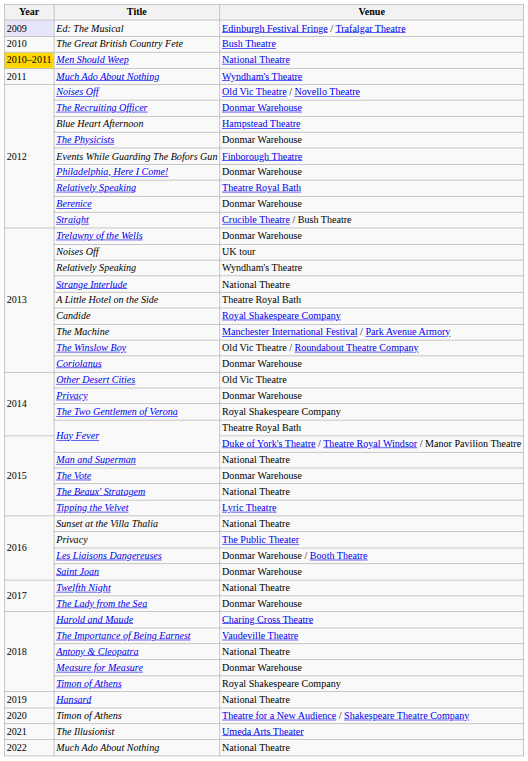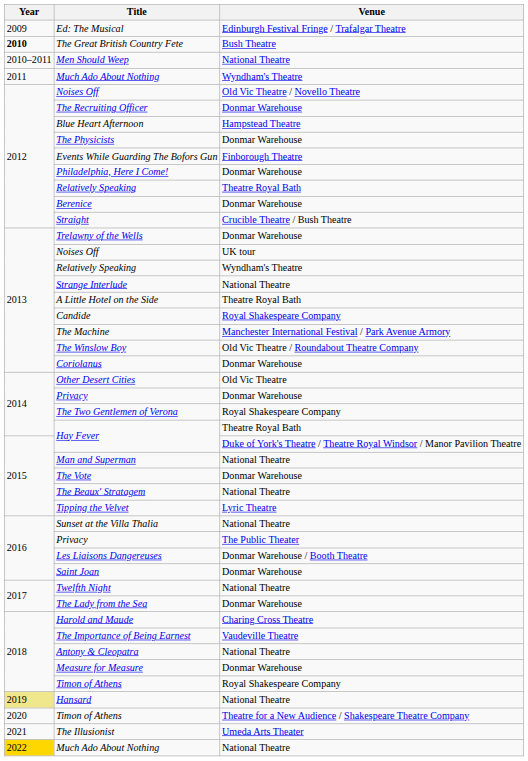(17, 28) lavender background -> (17, 28) no background
(17, 44) normal -> (17, 44) bold
(29, 60) gold background -> (29, 60) no background
(17, 699) no background -> (17, 699) khaki background
(17, 747) no background -> (17, 747) gold background
